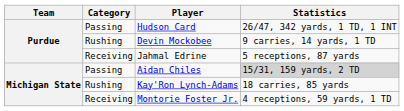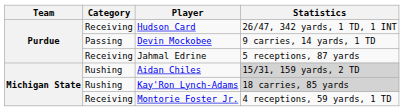(104, 27) Passing -> (109, 27) Receiving
(104, 41) Rushing -> (104, 41) Passing
(104, 70) Passing -> (104, 70) Rushing
(296, 84) no background -> (296, 84) lightgrey background
